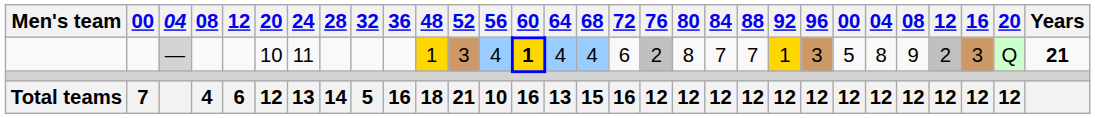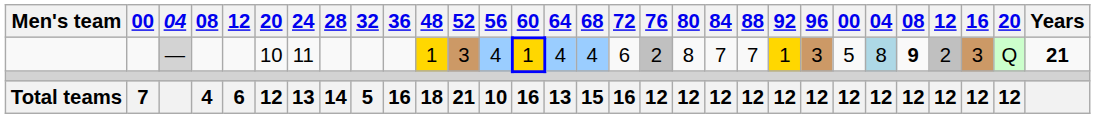(528, 55) bold -> (528, 55) normal
(881, 55) no background -> (881, 55) lightblue background
(913, 55) normal -> (913, 55) bold
